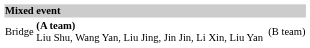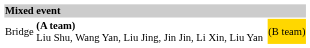(287, 31) no background -> (287, 31) gold background
